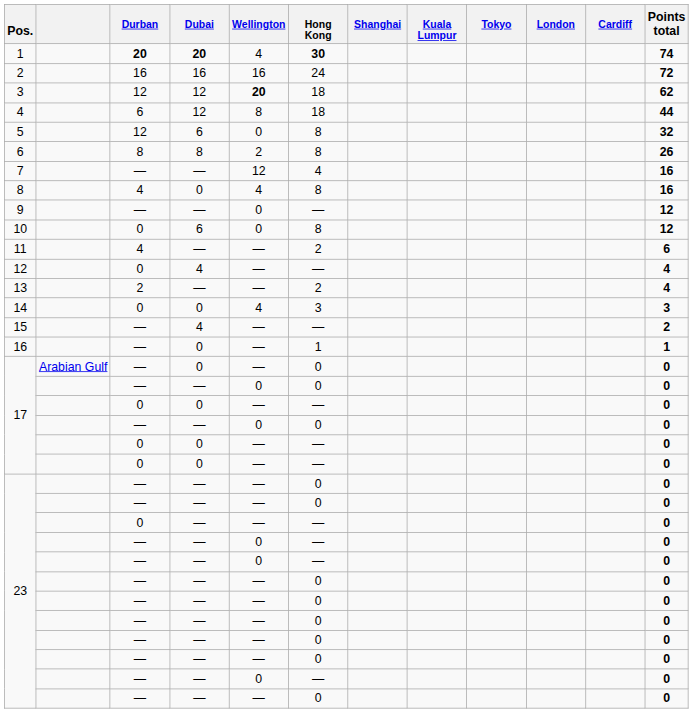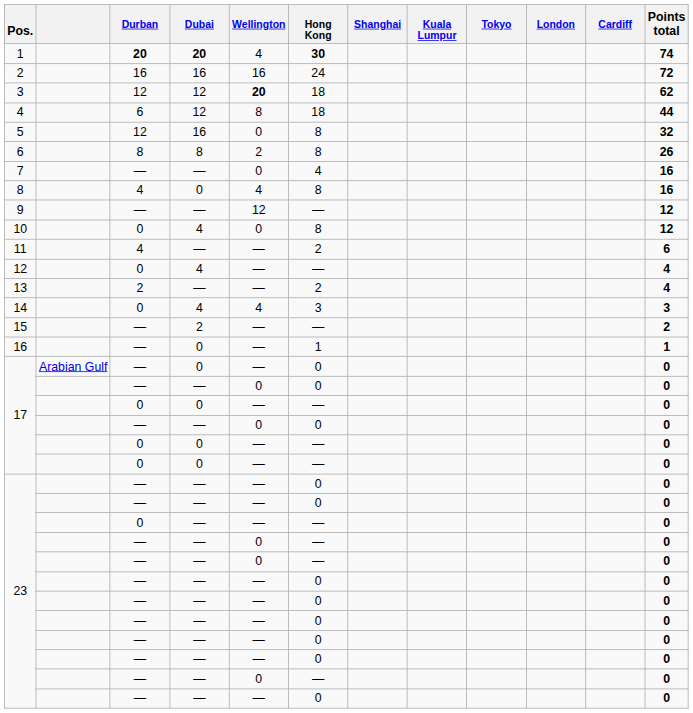(199, 132) 6 -> (199, 132) 16
(259, 171) 12 -> (259, 171) 0
(259, 210) 0 -> (259, 210) 12
(199, 229) 6 -> (199, 229) 4
(199, 307) 0 -> (199, 307) 4
(199, 327) 4 -> (199, 327) 2
